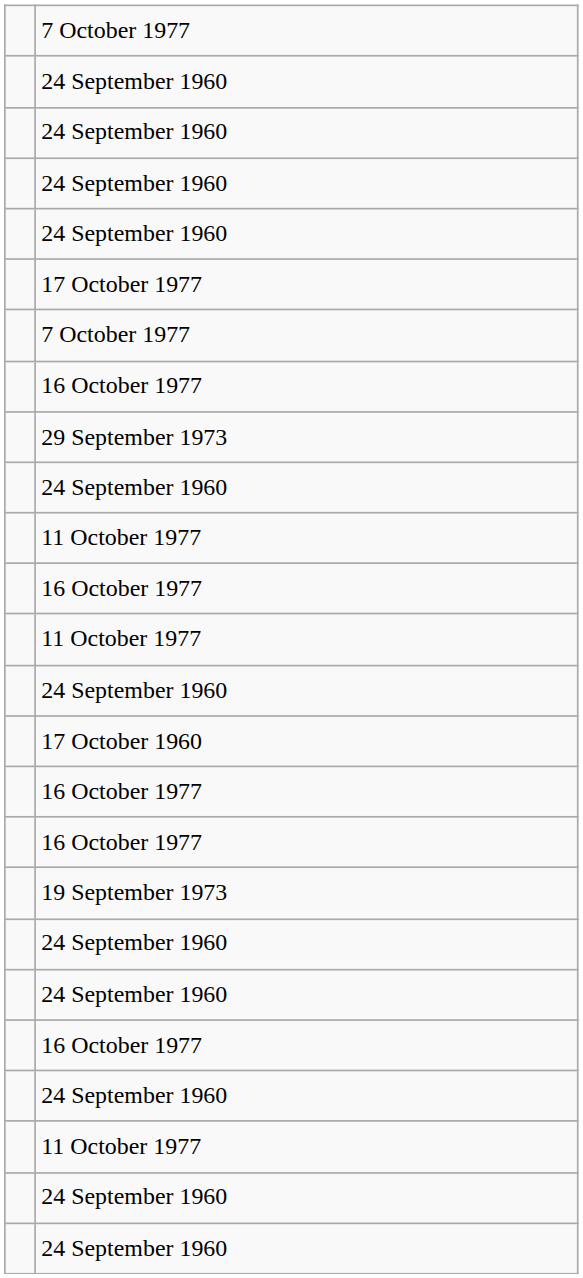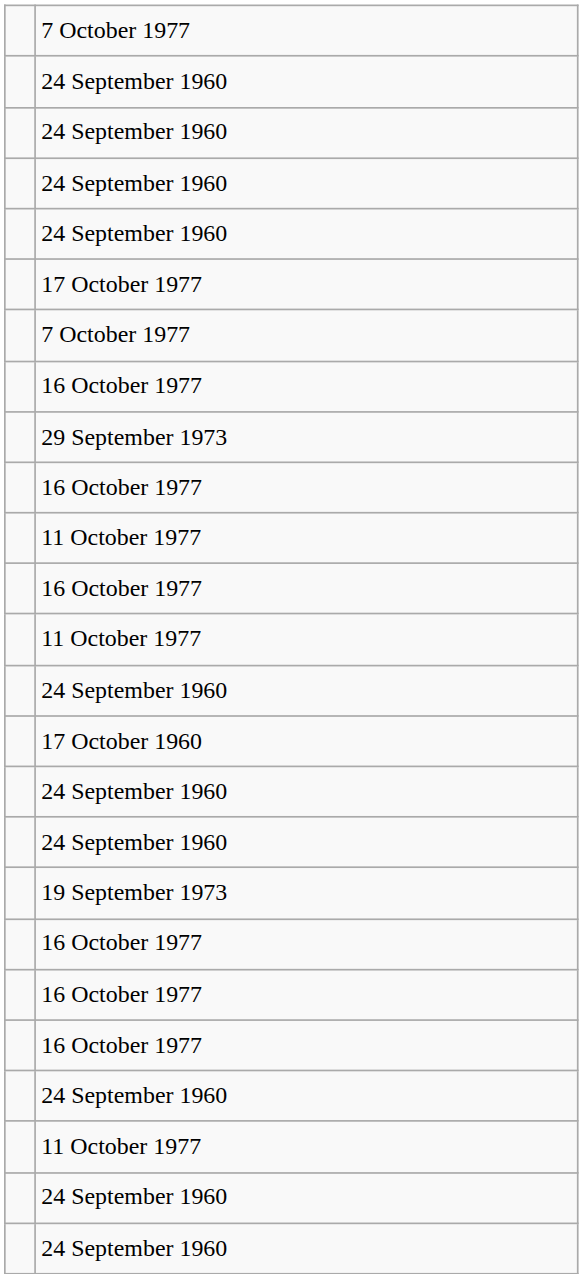(134, 486) 24 September 1960 -> (122, 486) 16 October 1977
(122, 791) 16 October 1977 -> (134, 791) 24 September 1960
(122, 841) 16 October 1977 -> (134, 841) 24 September 1960
(134, 943) 24 September 1960 -> (122, 943) 16 October 1977
(134, 993) 24 September 1960 -> (122, 993) 16 October 1977
